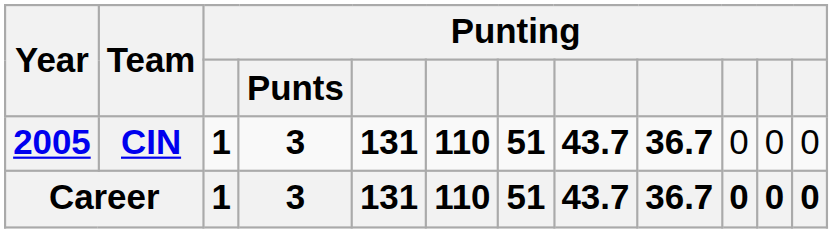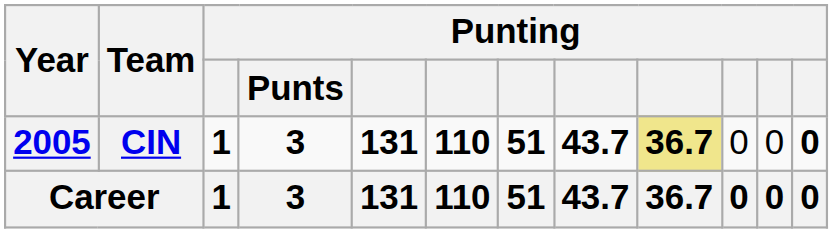(679, 142) no background -> (679, 142) khaki background
(810, 142) normal -> (810, 142) bold
